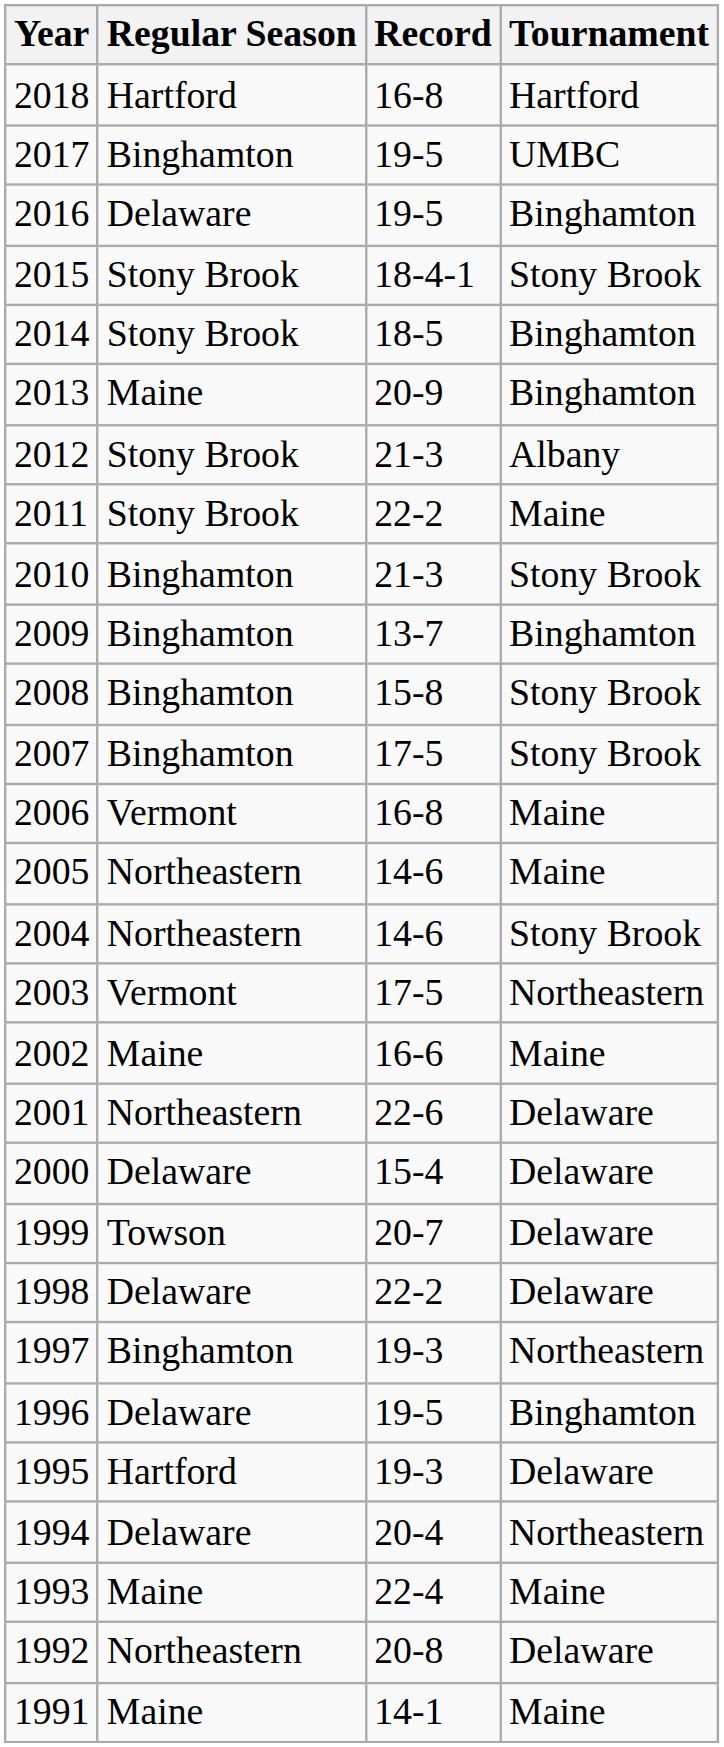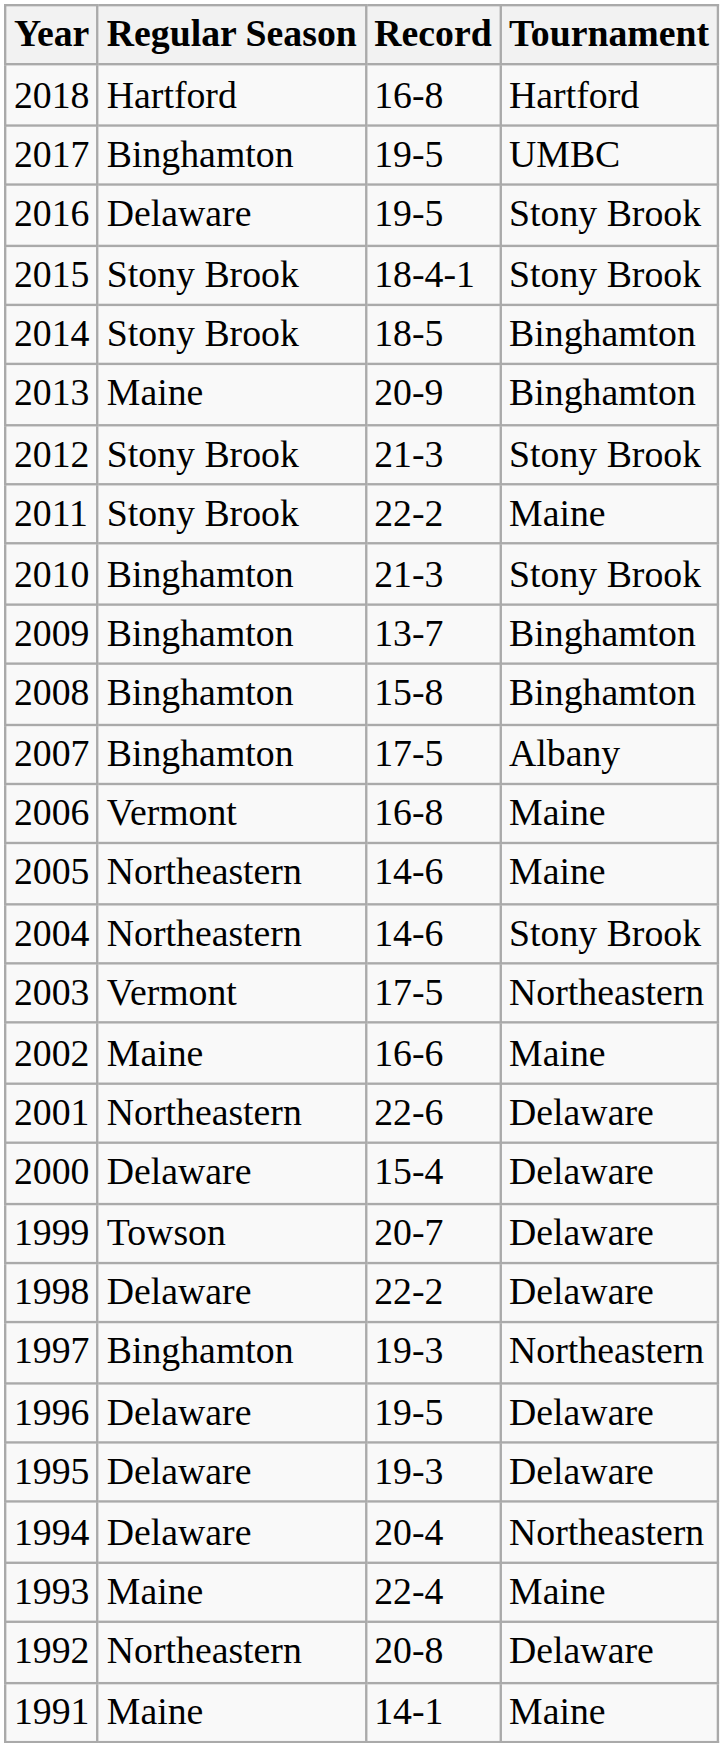(602, 214) Binghamton -> (605, 214) Stony Brook
(565, 453) Albany -> (605, 453) Stony Brook
(605, 693) Stony Brook -> (602, 693) Binghamton
(605, 753) Stony Brook -> (565, 753) Albany
(602, 1411) Binghamton -> (581, 1411) Delaware
(172, 1471) Hartford -> (179, 1471) Delaware
